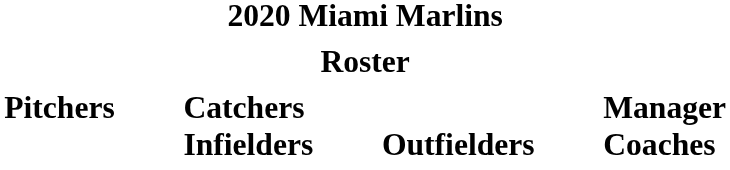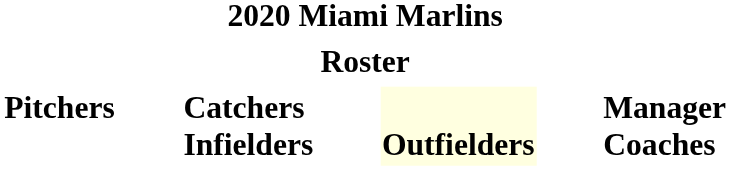(458, 144) no background -> (458, 144) lightyellow background
